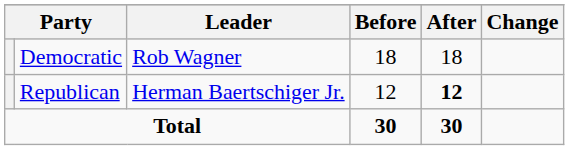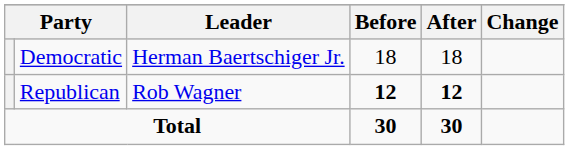(187, 56) Rob Wagner -> (238, 56) Herman Baertschiger Jr.
(238, 91) Herman Baertschiger Jr. -> (187, 91) Rob Wagner
(386, 91) normal -> (386, 91) bold
